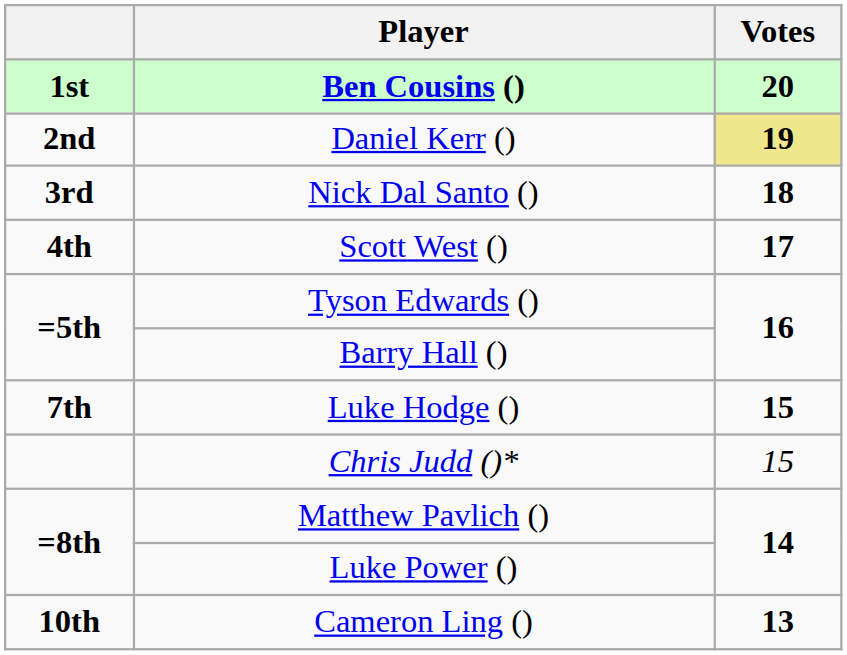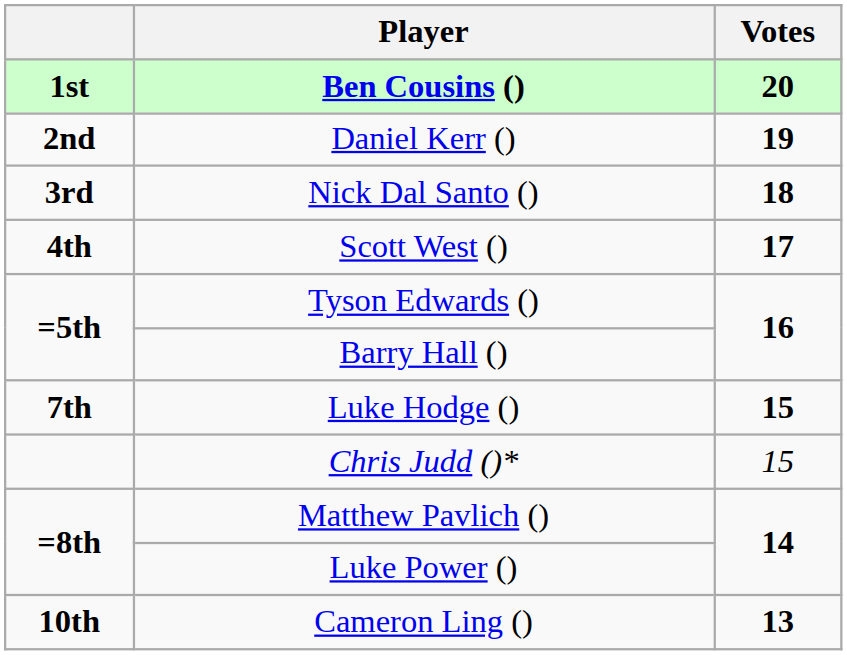(778, 139) khaki background -> (778, 139) no background
